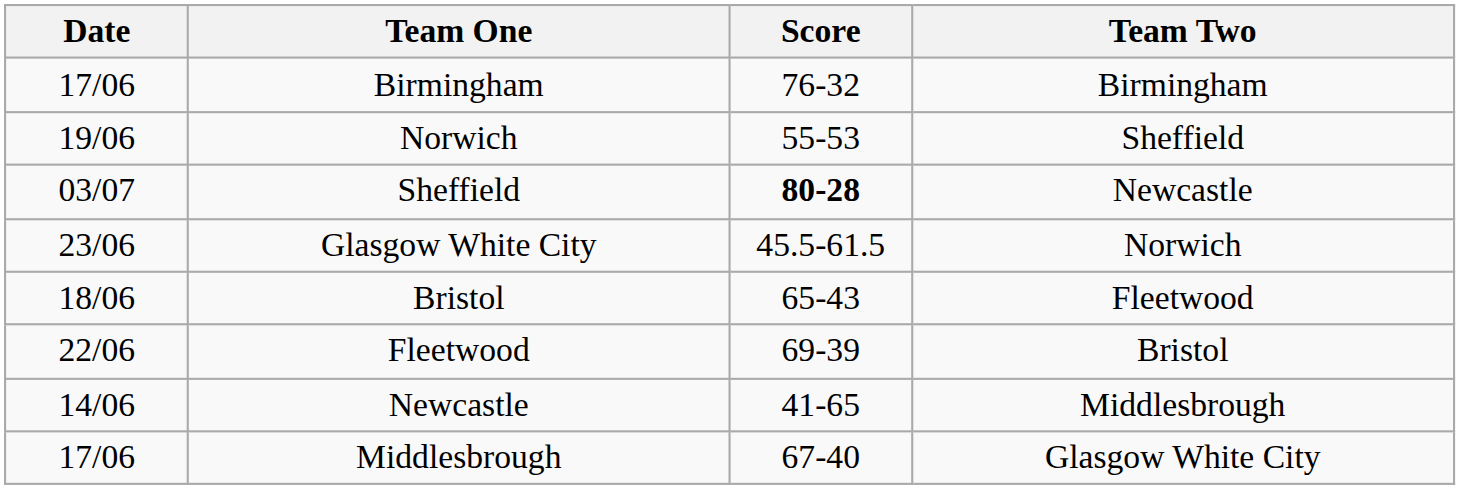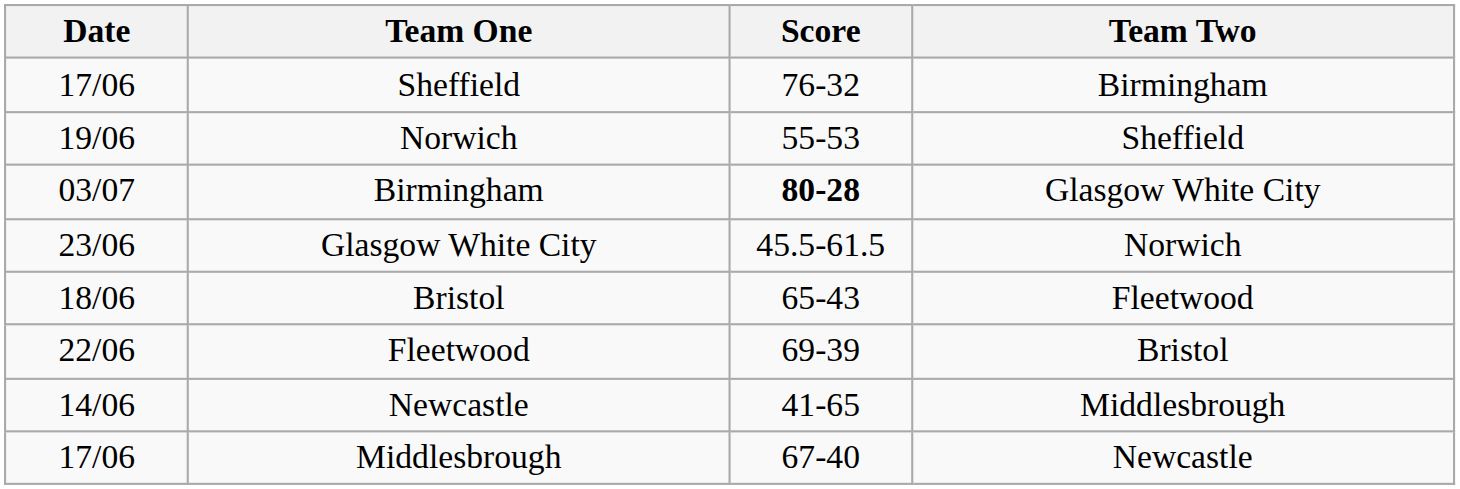(459, 84) Birmingham -> (459, 84) Sheffield
(459, 191) Sheffield -> (459, 191) Birmingham
(1183, 191) Newcastle -> (1183, 191) Glasgow White City
(1183, 457) Glasgow White City -> (1183, 457) Newcastle
